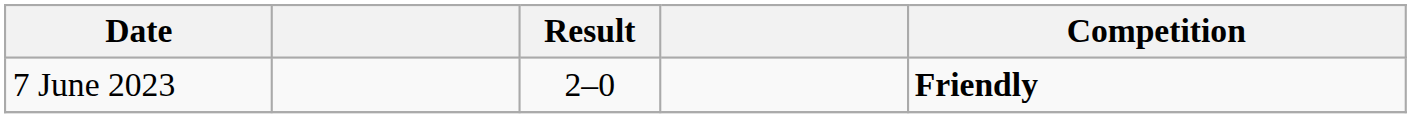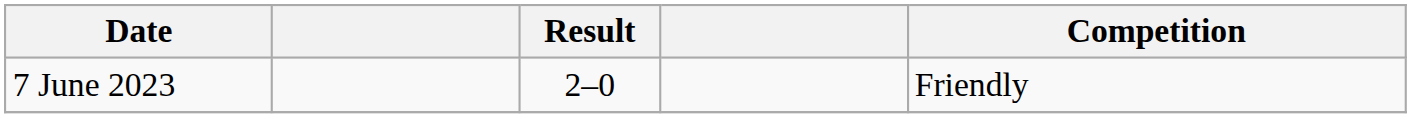(976, 84) bold -> (972, 84) normal
